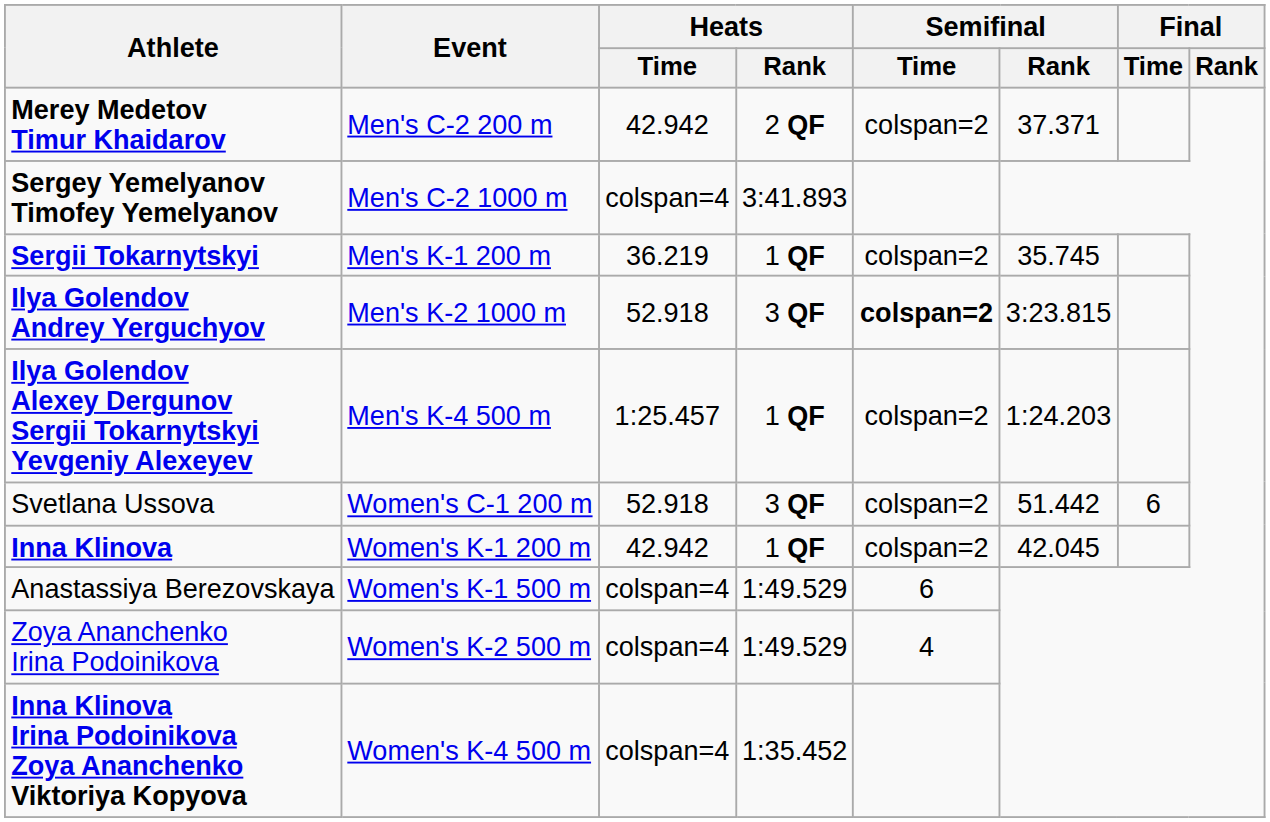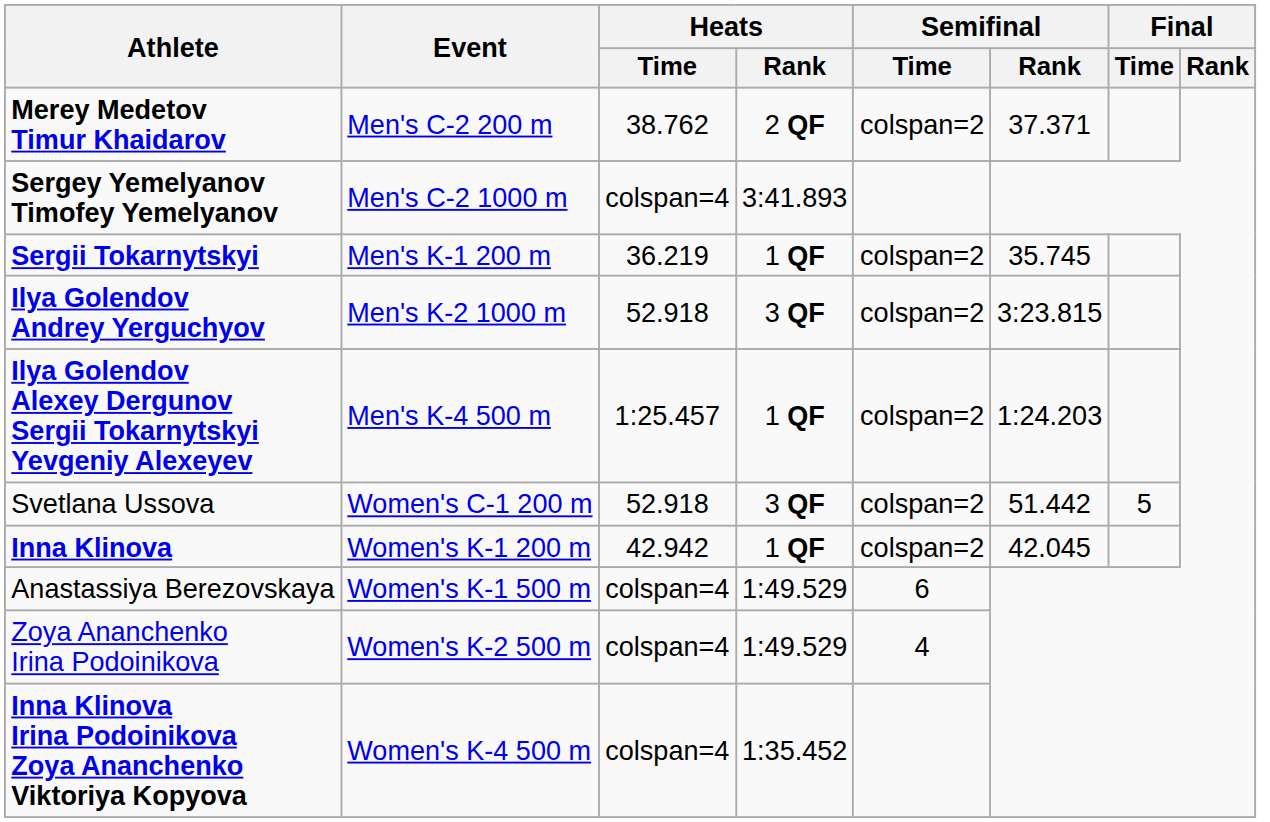(667, 125) 42.942 -> (667, 125) 38.762
(927, 313) bold -> (922, 313) normal
(1153, 504) 6 -> (1144, 504) 5
